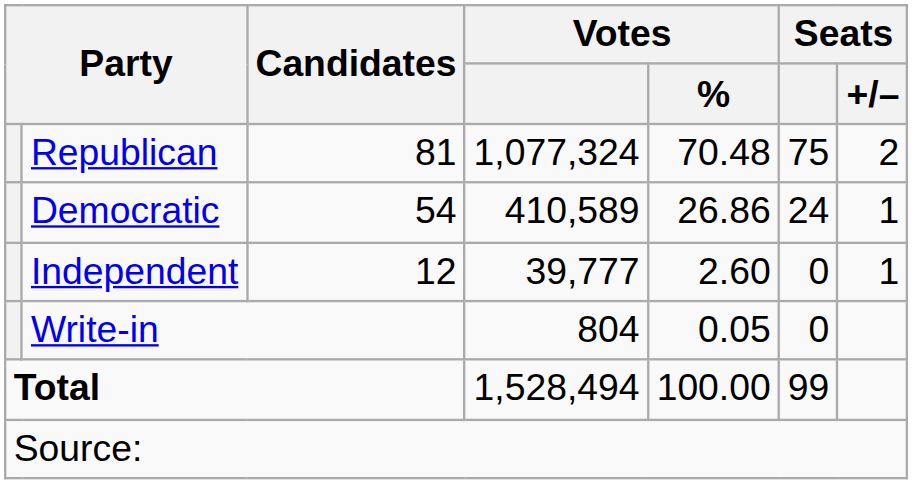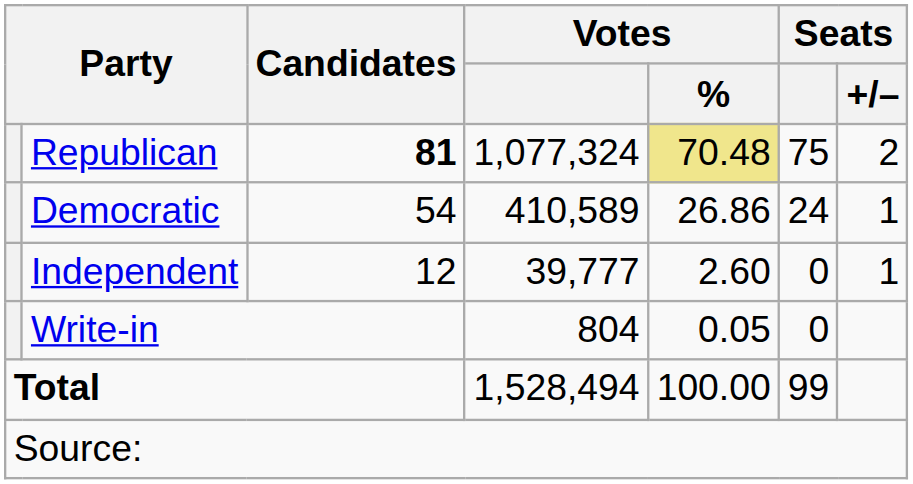(436, 152) normal -> (436, 152) bold
(724, 152) no background -> (724, 152) khaki background
